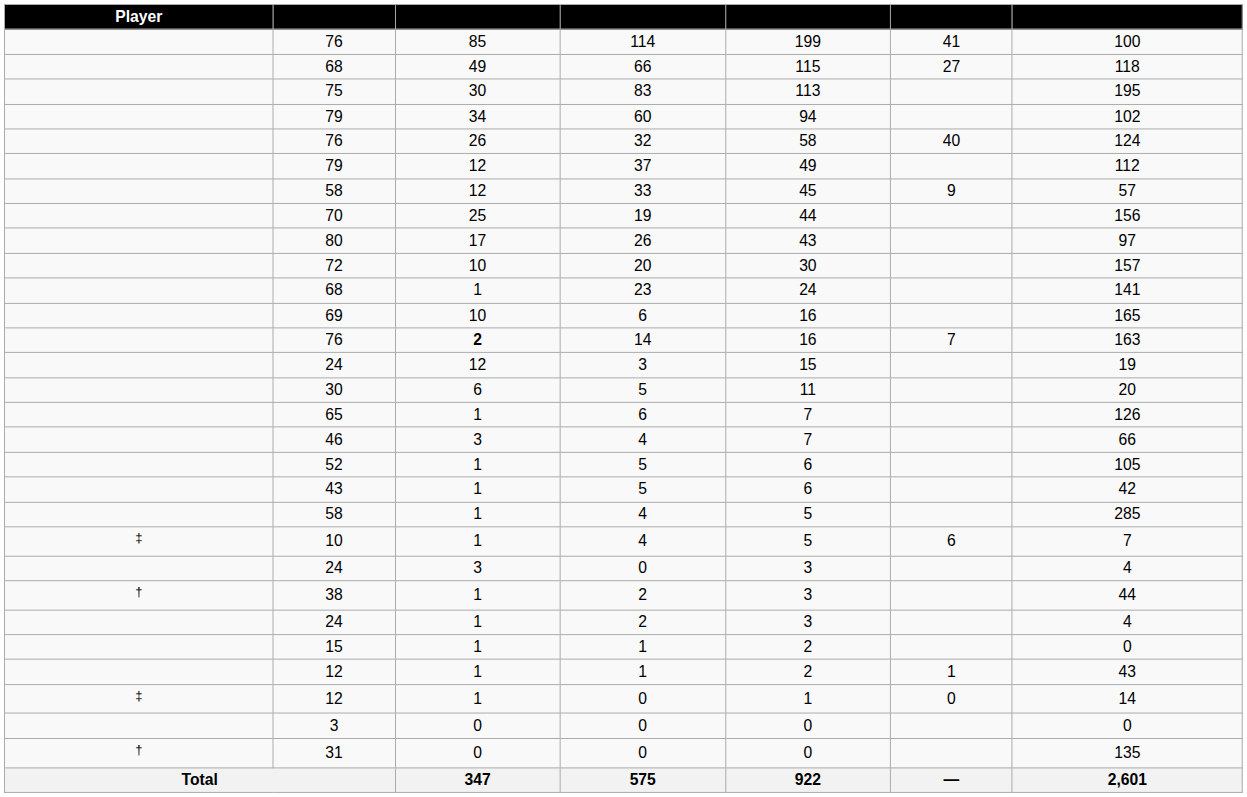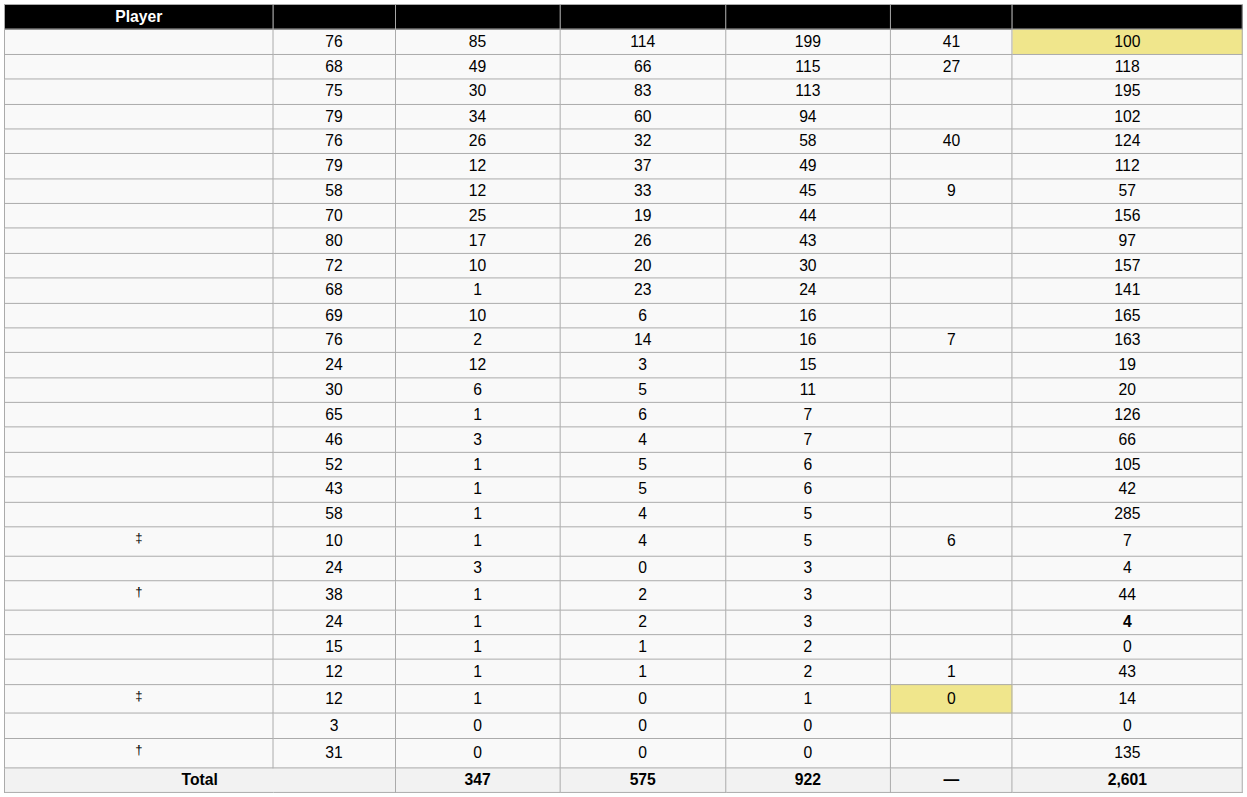(1127, 41) no background -> (1127, 41) khaki background
(478, 340) bold -> (478, 340) normal
(1127, 622) normal -> (1127, 622) bold
(951, 698) no background -> (951, 698) khaki background
